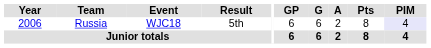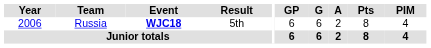(164, 23) normal -> (164, 23) bold
(405, 23) lavender background -> (405, 23) no background
